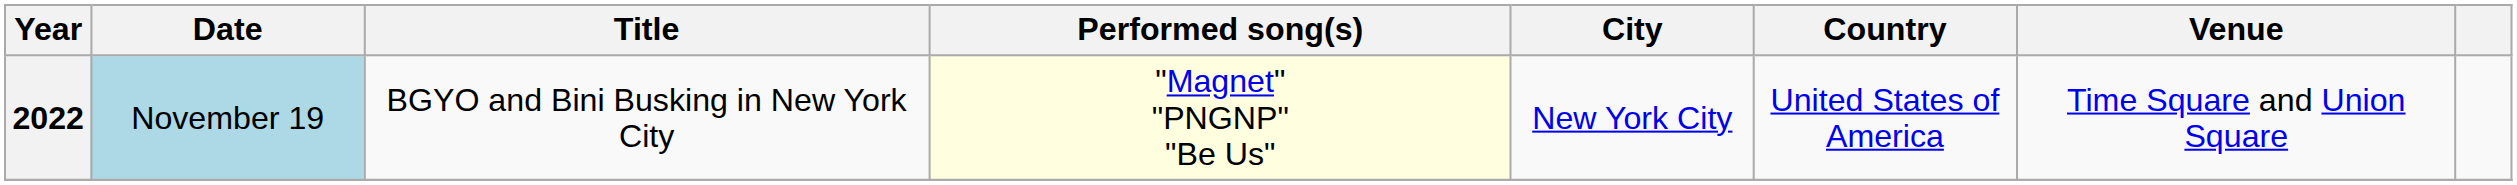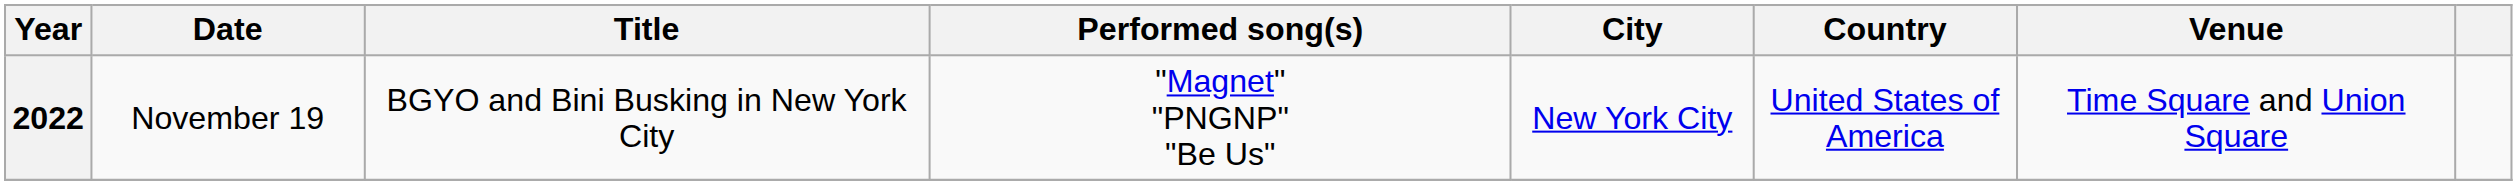(228, 117) lightblue background -> (228, 117) no background
(1220, 117) lightyellow background -> (1220, 117) no background
